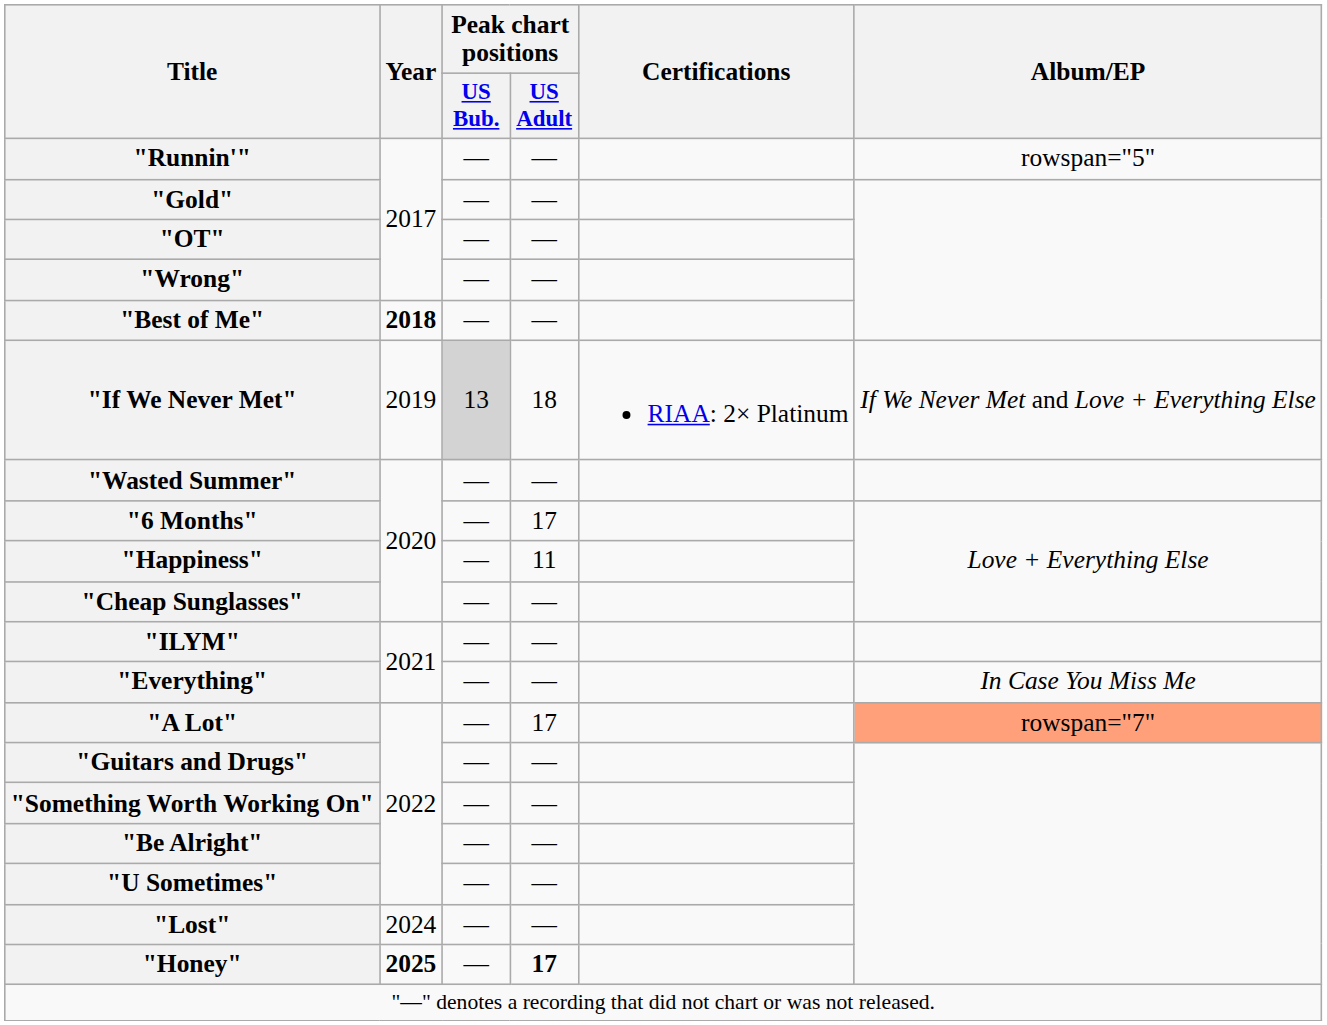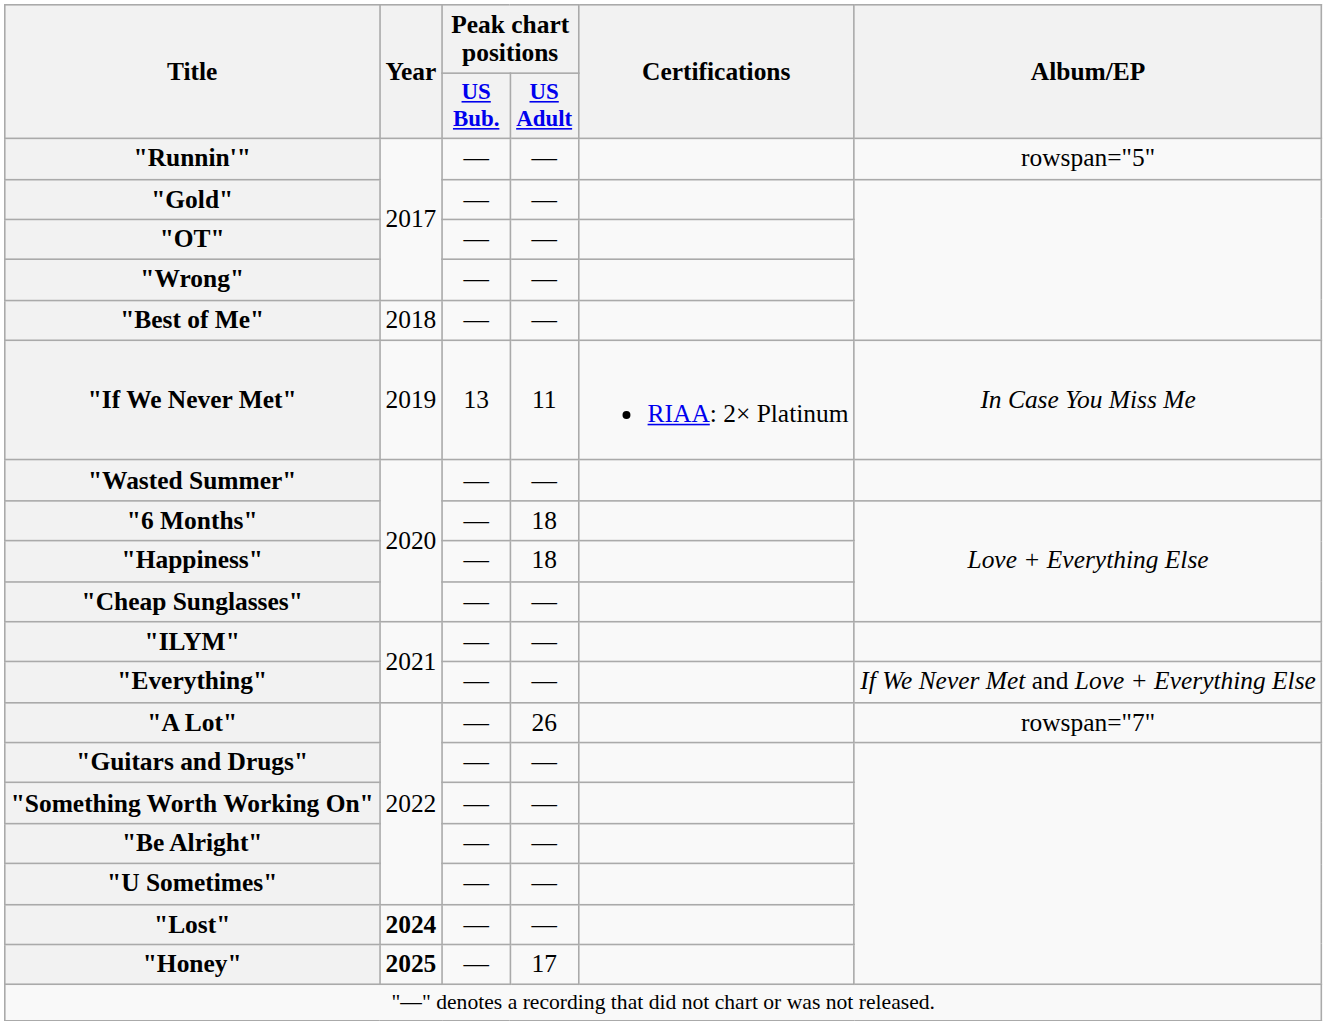(411, 319) bold -> (411, 319) normal
(476, 399) lightgrey background -> (476, 399) no background
(544, 399) 18 -> (544, 399) 11
(1088, 399) If We Never Met and Love + Everything Else -> (1088, 399) In Case You Miss Me
(544, 520) 17 -> (544, 520) 18
(544, 560) 11 -> (544, 560) 18
(1088, 681) In Case You Miss Me -> (1088, 681) If We Never Met and Love + Everything Else
(544, 722) 17 -> (544, 722) 26
(1088, 722) lightsalmon background -> (1088, 722) no background
(411, 923) normal -> (411, 923) bold
(544, 964) bold -> (544, 964) normal
